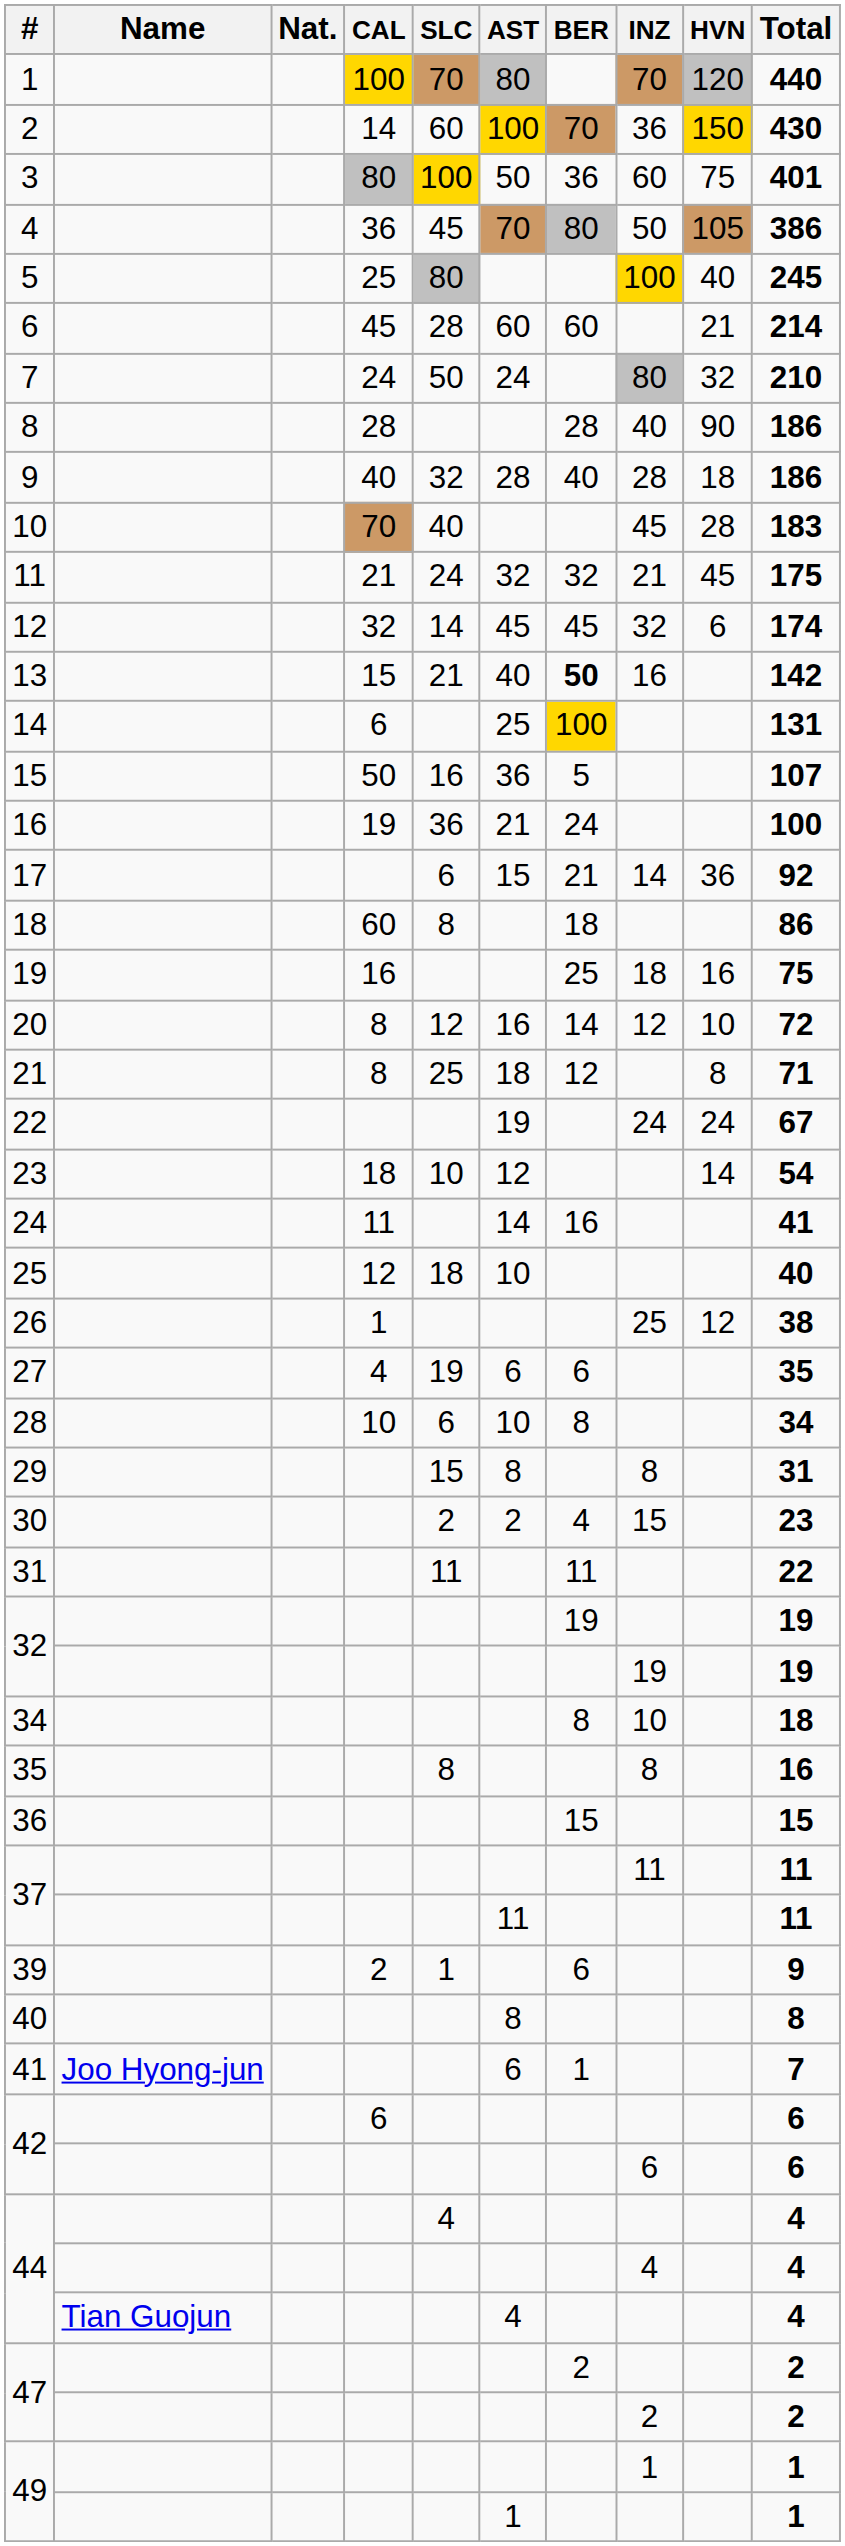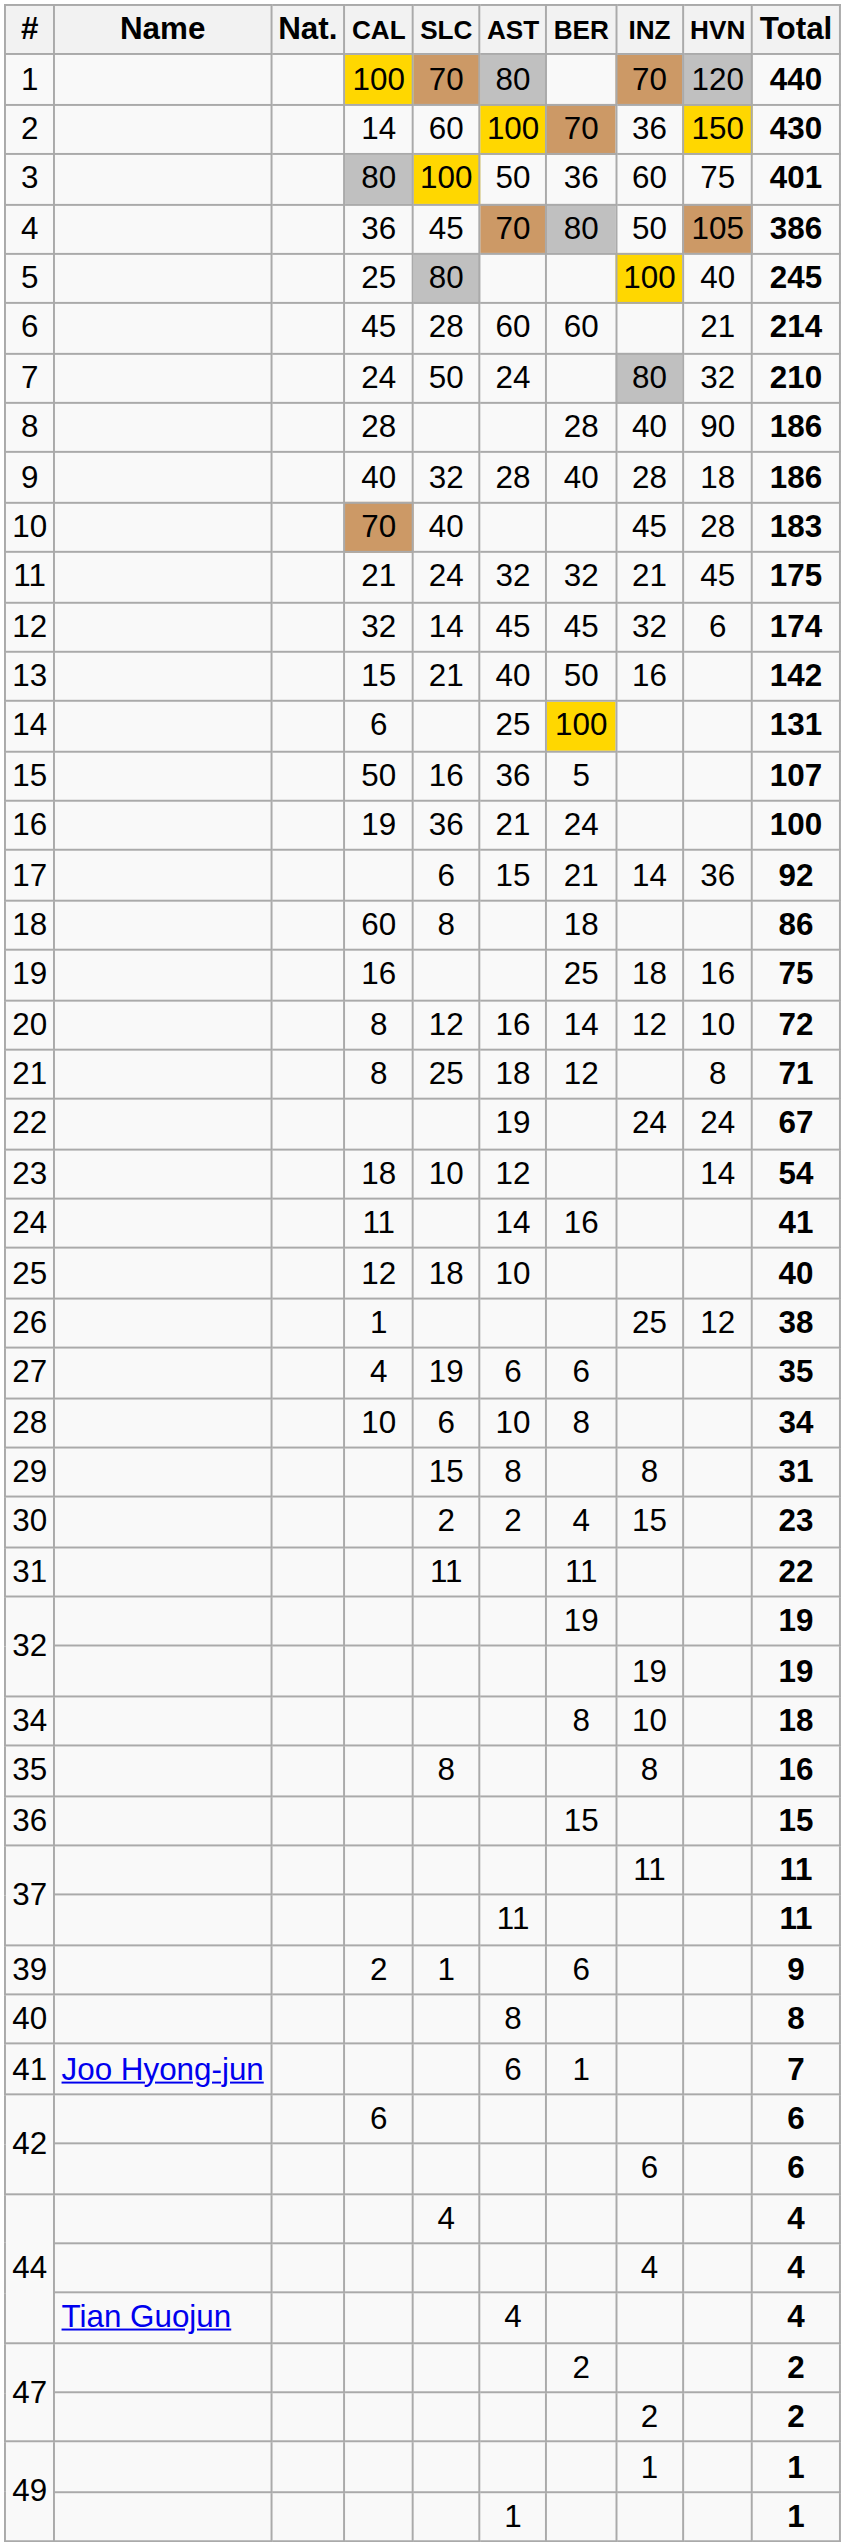(581, 675) bold -> (581, 675) normal
